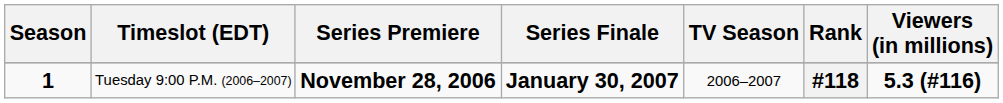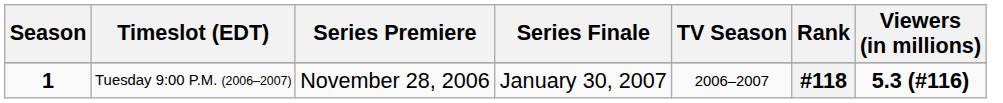(398, 80) bold -> (395, 80) normal
(592, 80) bold -> (583, 80) normal
